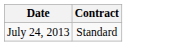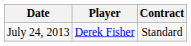+ column: (105, 13)
